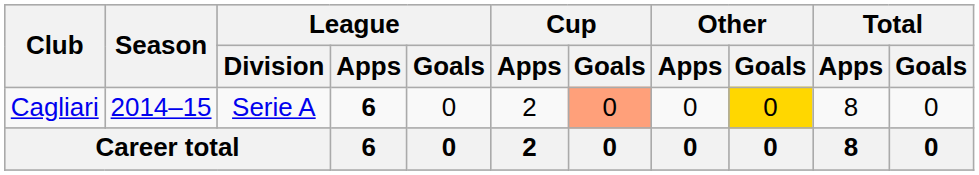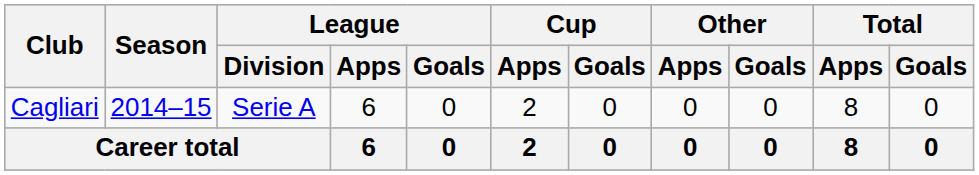(369, 107) bold -> (369, 107) normal
(610, 107) lightsalmon background -> (610, 107) no background
(770, 107) gold background -> (770, 107) no background
